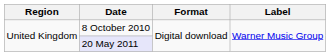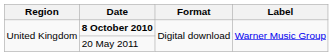(116, 28) normal -> (117, 28) bold
(110, 43) lavender background -> (110, 43) no background
